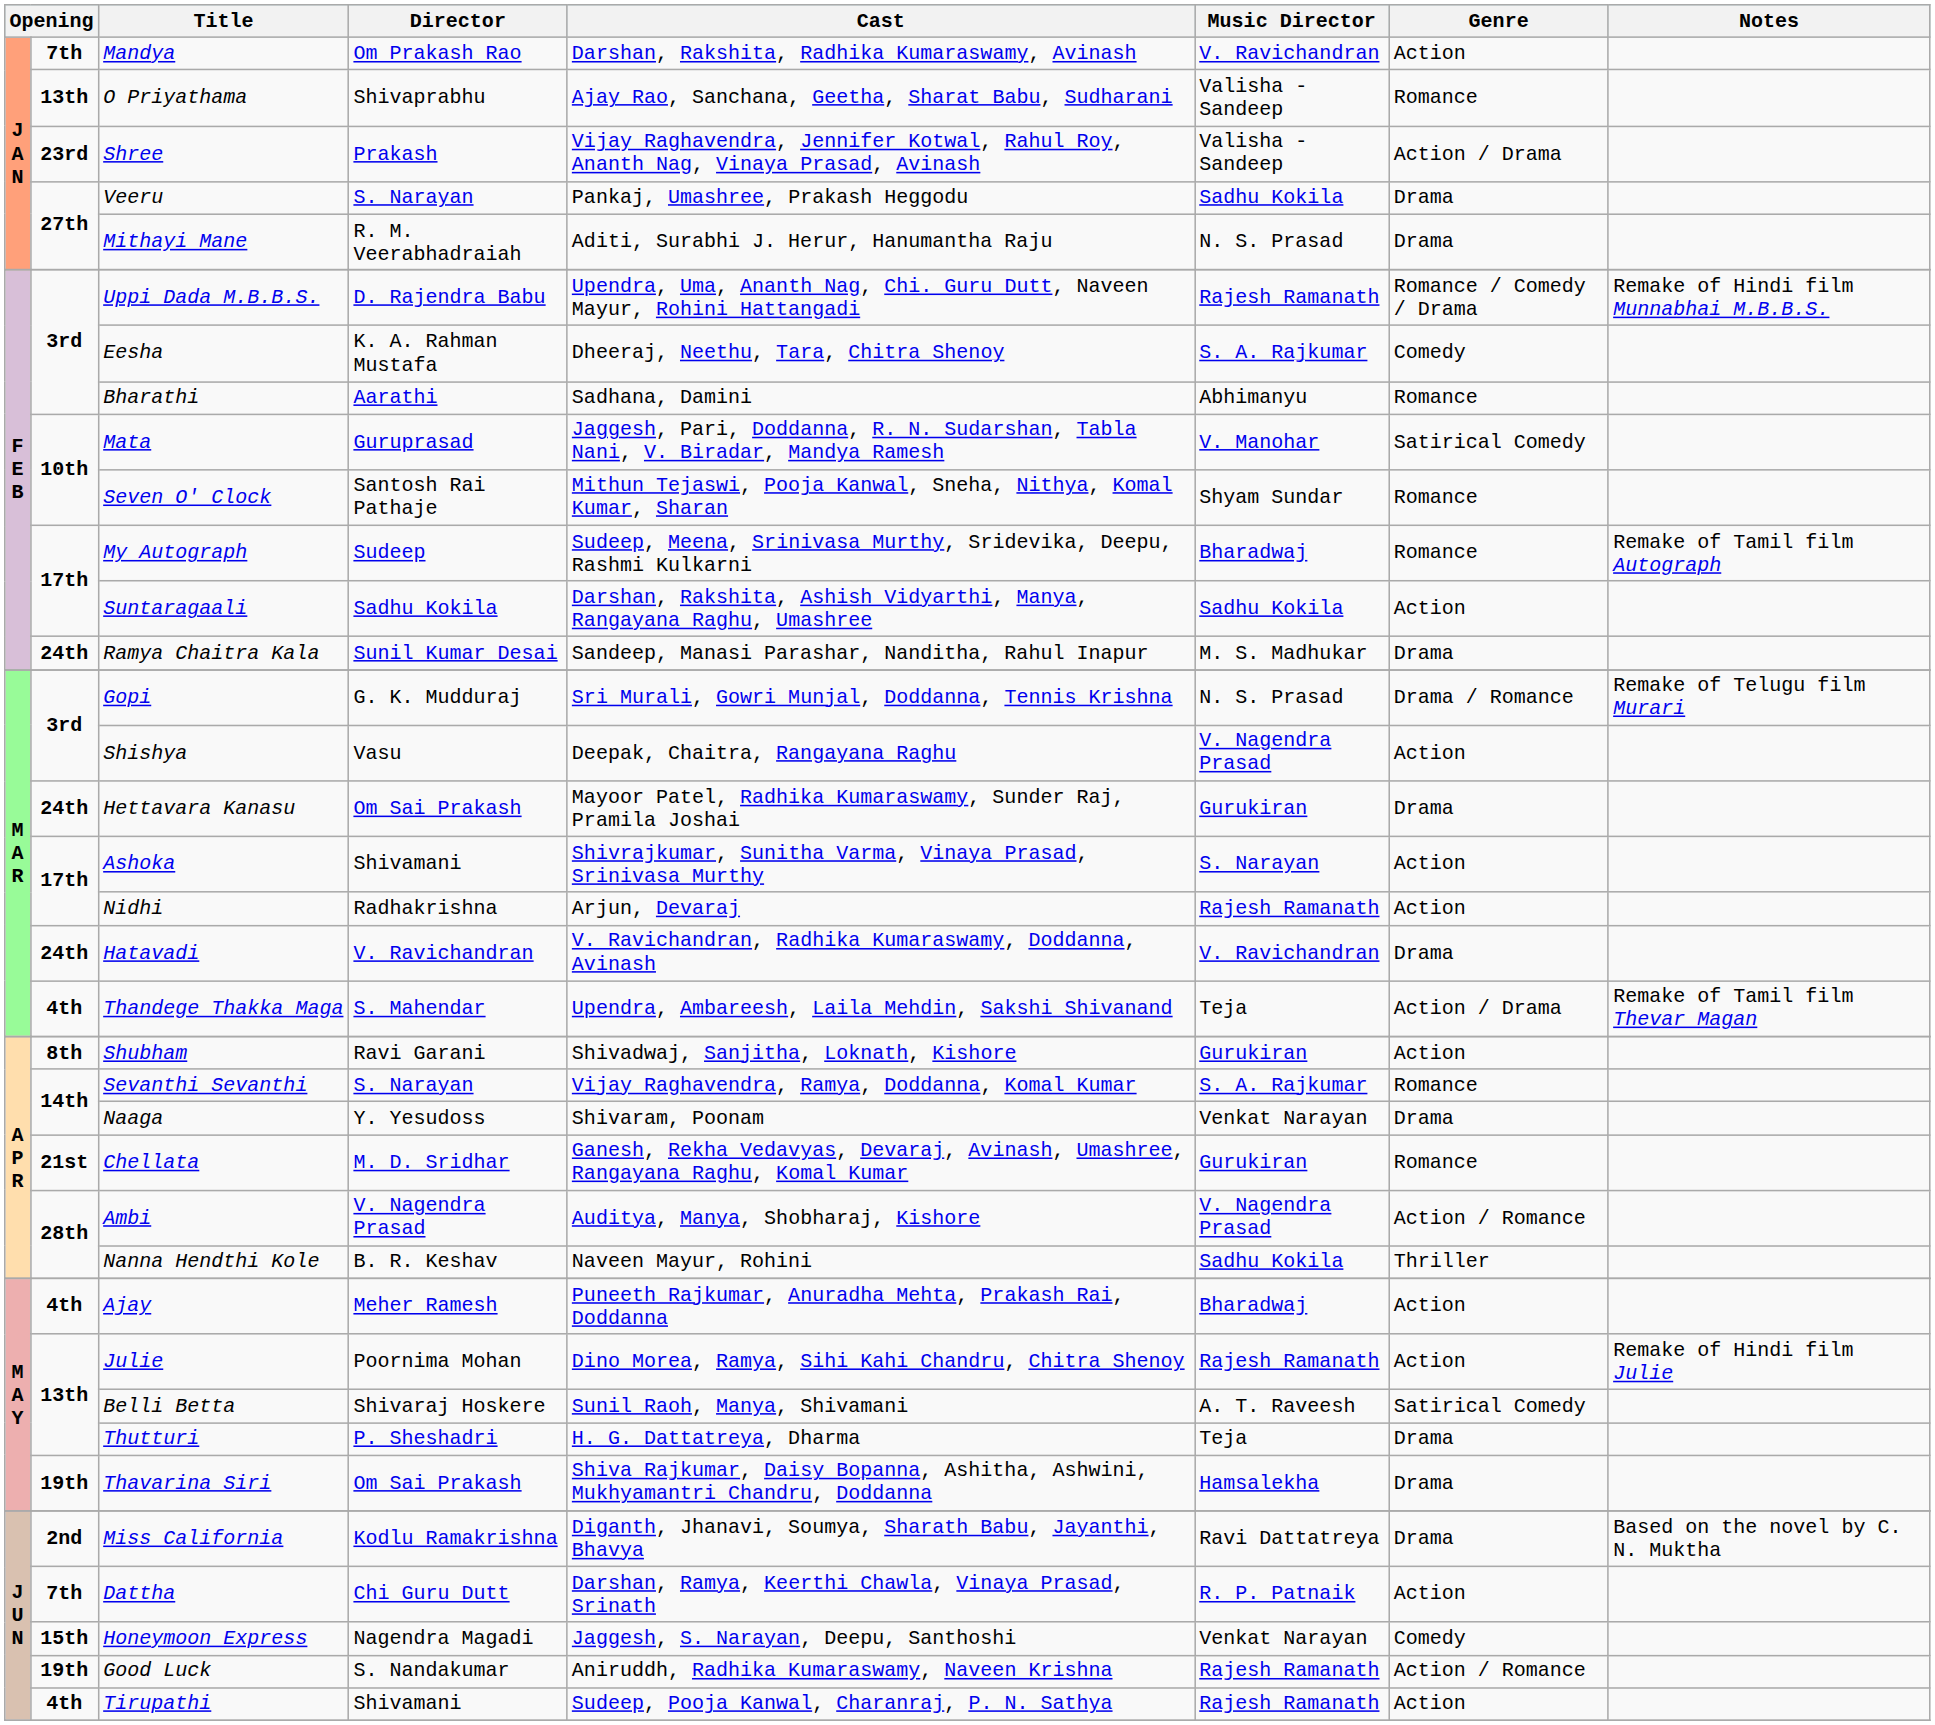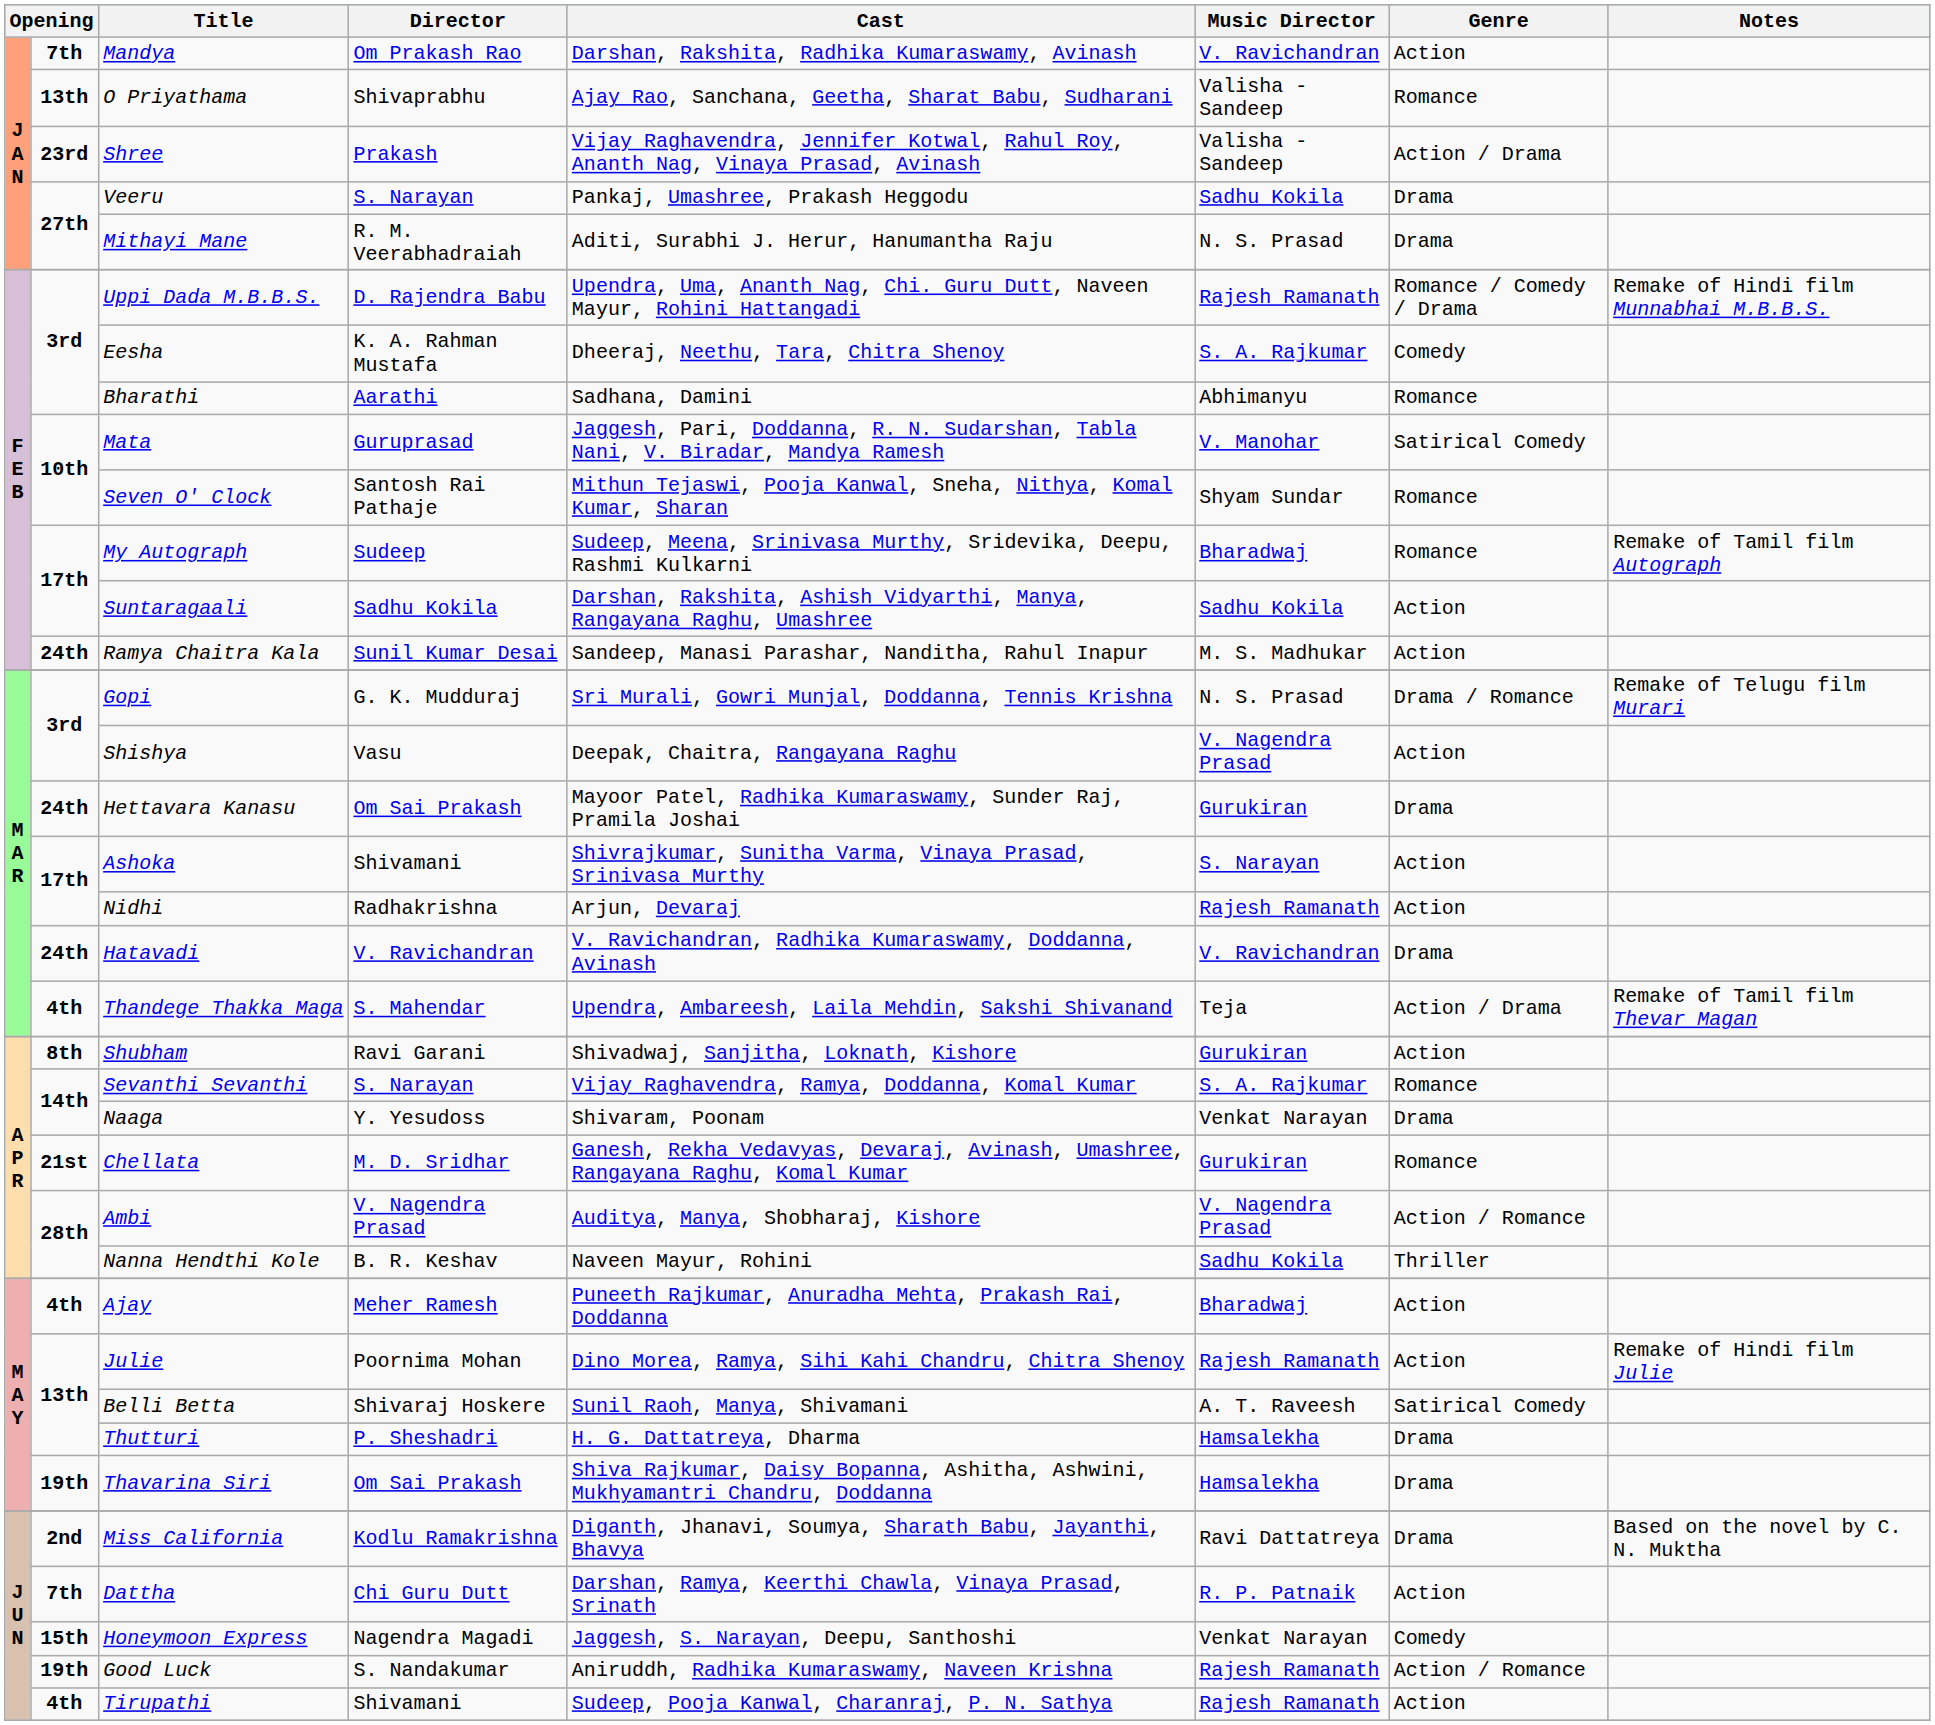(1424, 653) Drama -> (1430, 653) Action
(1223, 1439) Teja -> (1259, 1439) Hamsalekha
